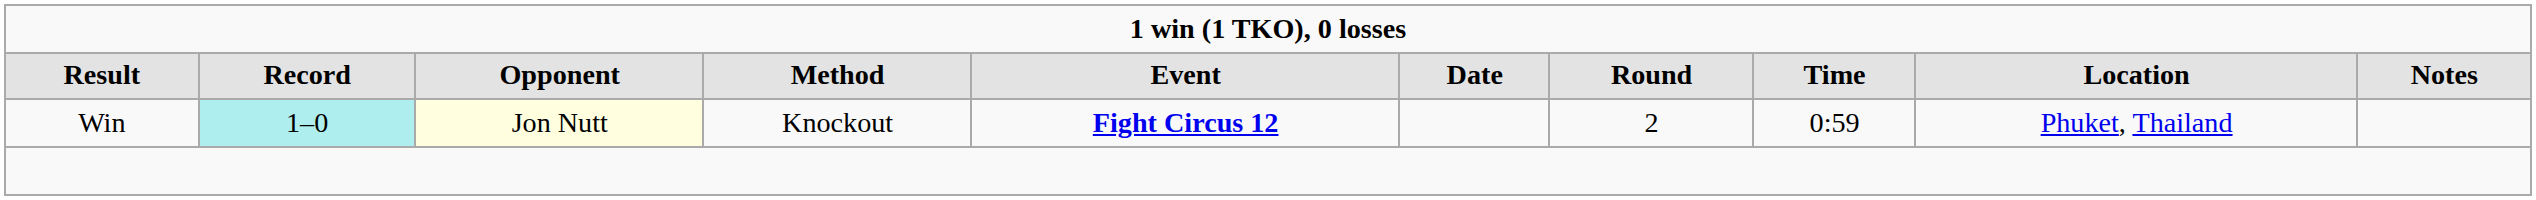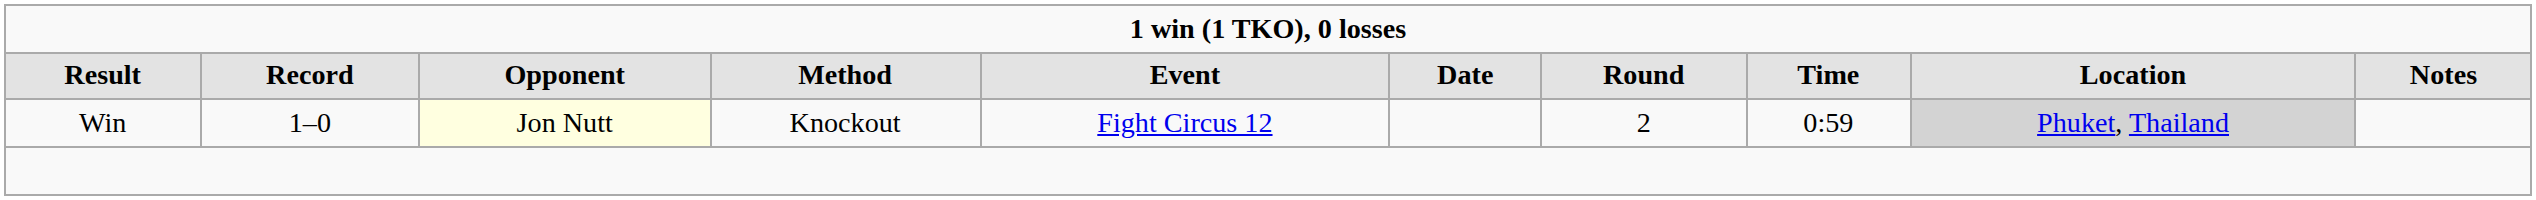(307, 122) paleturquoise background -> (310, 122) no background
(1186, 122) bold -> (1185, 122) normal
(2137, 122) no background -> (2133, 122) lightgrey background
